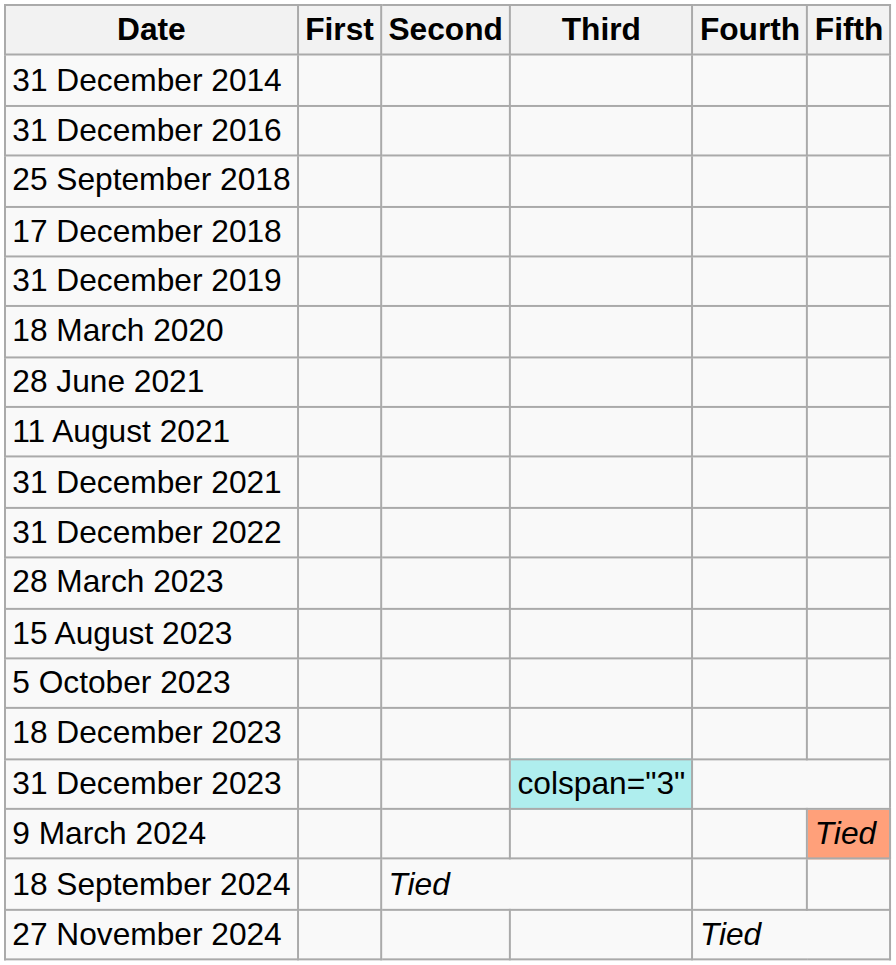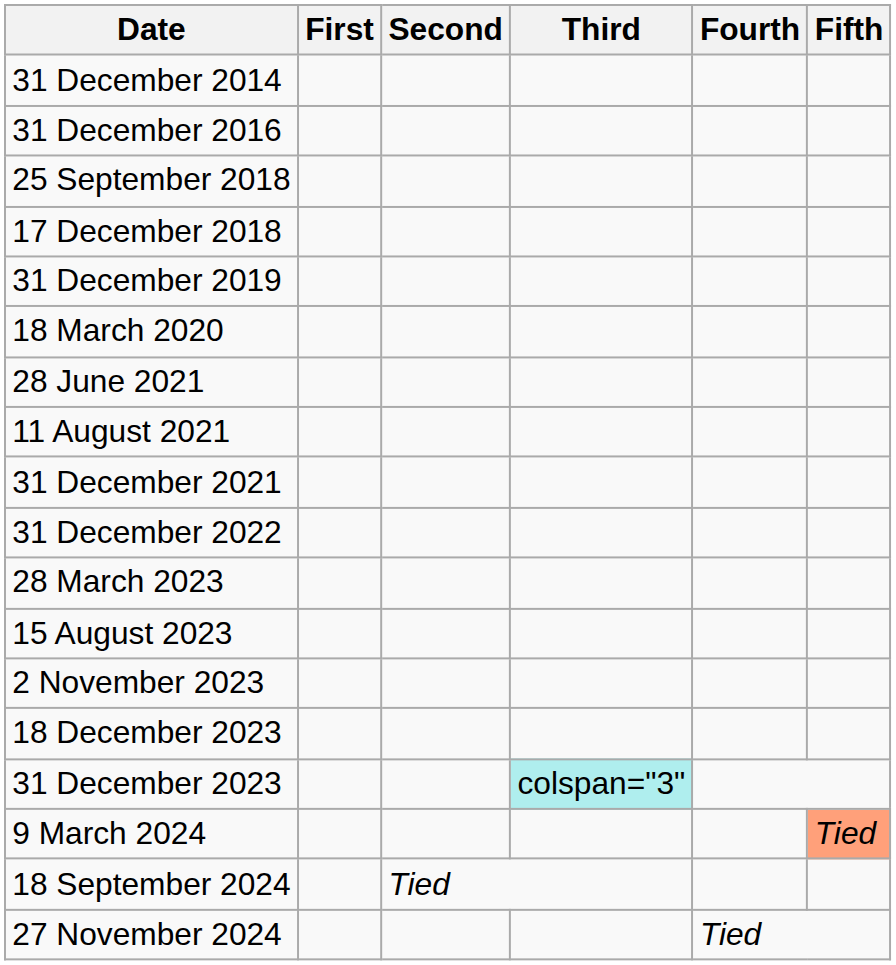- row: (121, 682)
+ row: (138, 682)
